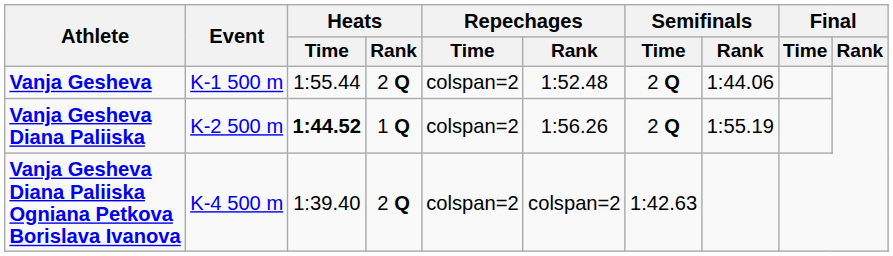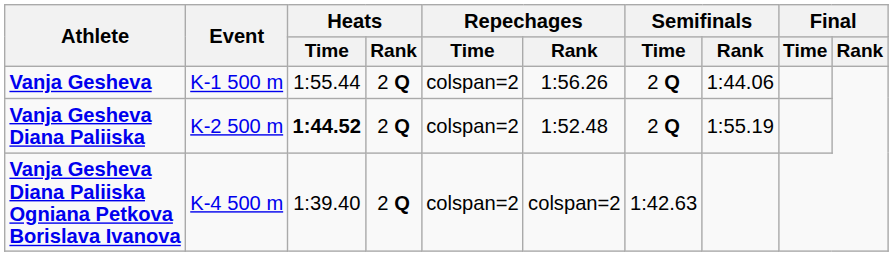(574, 83) 1:52.48 -> (574, 83) 1:56.26
(394, 126) 1 Q -> (394, 126) 2 Q
(574, 126) 1:56.26 -> (574, 126) 1:52.48
